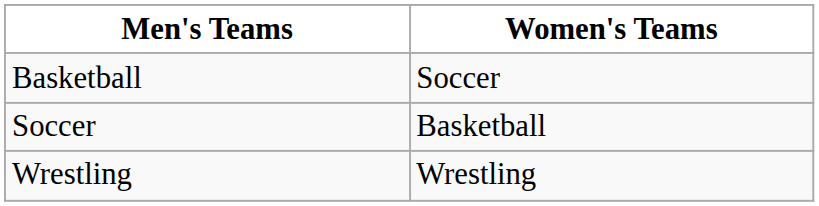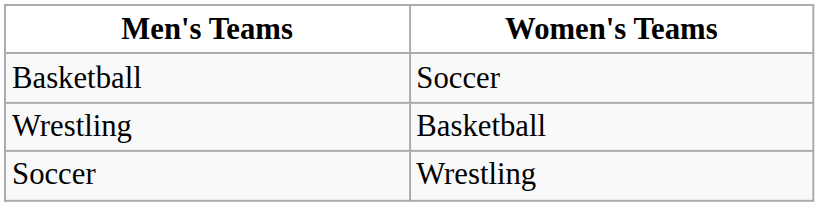(54, 126) Soccer -> (72, 126) Wrestling
(72, 175) Wrestling -> (54, 175) Soccer
